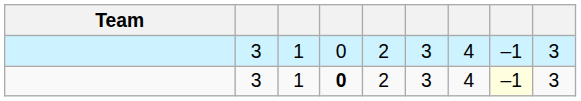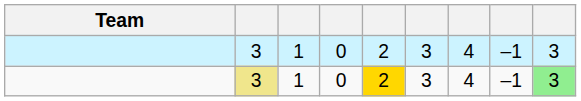(256, 81) no background -> (256, 81) khaki background
(341, 81) bold -> (341, 81) normal
(384, 81) no background -> (384, 81) gold background
(511, 81) lightyellow background -> (511, 81) no background
(554, 81) no background -> (554, 81) lightgreen background
